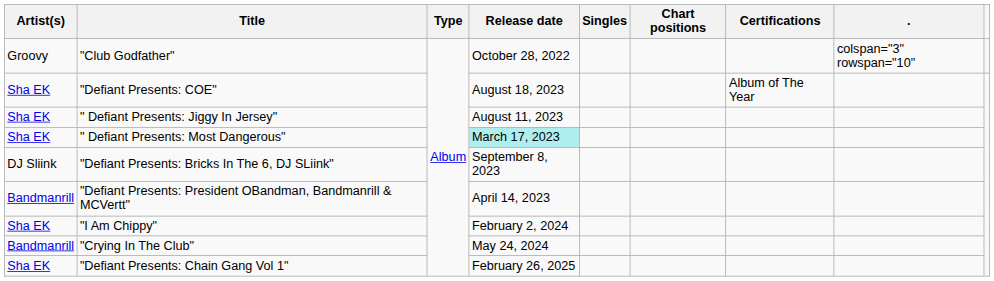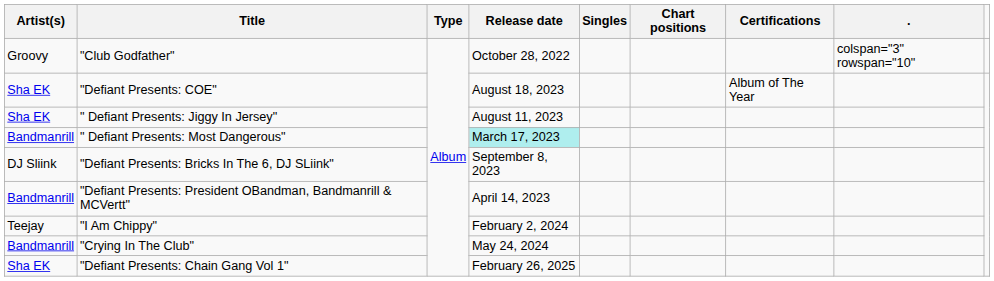(29, 137) Sha EK -> (41, 137) Bandmanrill
(29, 225) Sha EK -> (26, 225) Teejay
